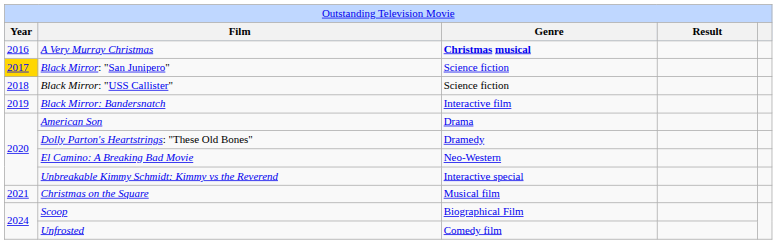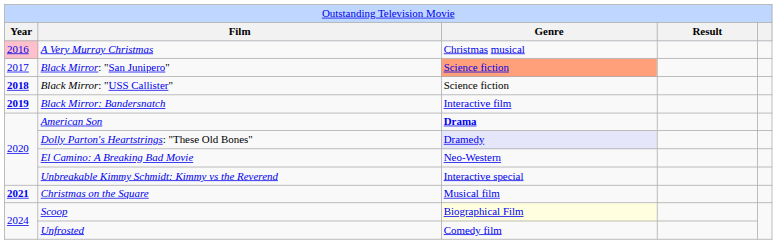(18, 50) no background -> (18, 50) pink background
(487, 50) bold -> (484, 50) normal
(18, 68) gold background -> (18, 68) no background
(476, 68) no background -> (476, 68) lightsalmon background
(18, 86) normal -> (18, 86) bold
(18, 104) normal -> (18, 104) bold
(459, 122) normal -> (460, 122) bold
(464, 140) no background -> (464, 140) lavender background
(18, 194) normal -> (18, 194) bold
(484, 212) no background -> (484, 212) lightyellow background
